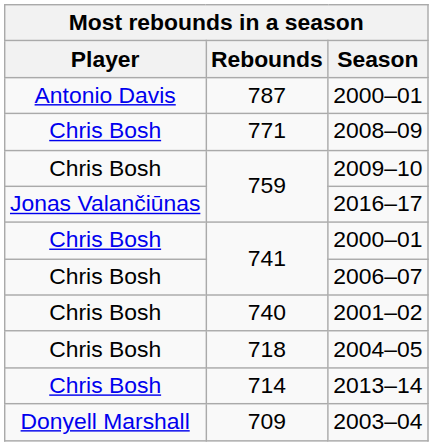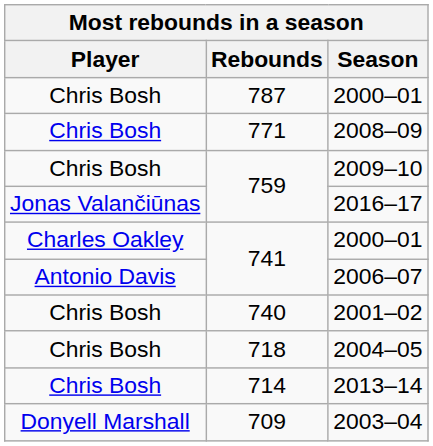(105, 95) Antonio Davis -> (105, 95) Chris Bosh
(105, 240) Chris Bosh -> (105, 240) Charles Oakley
(105, 276) Chris Bosh -> (105, 276) Antonio Davis
